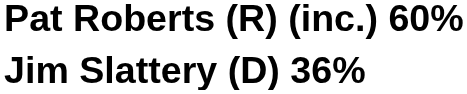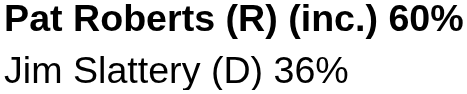(185, 70) bold -> (176, 70) normal
